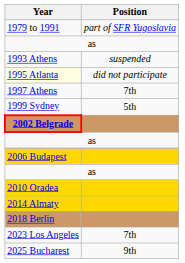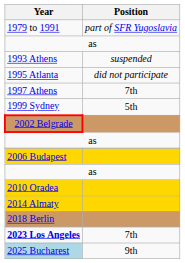(33, 75) lightyellow background -> (33, 75) no background
(43, 123) bold -> (44, 123) normal
(43, 235) normal -> (44, 235) bold
(38, 250) no background -> (38, 250) lightblue background
